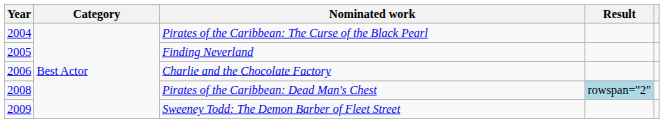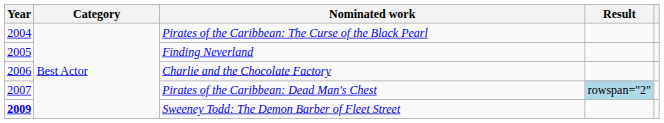(19, 90) 2008 -> (19, 90) 2007
(19, 109) normal -> (19, 109) bold
